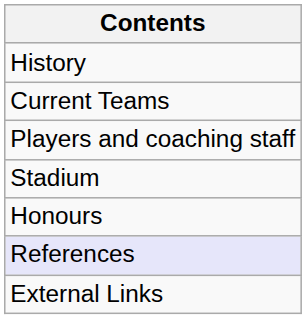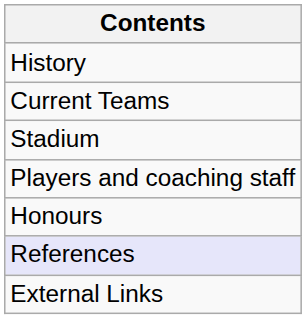(153, 139) Players and coaching staff -> (55, 139) Stadium
(55, 178) Stadium -> (153, 178) Players and coaching staff
